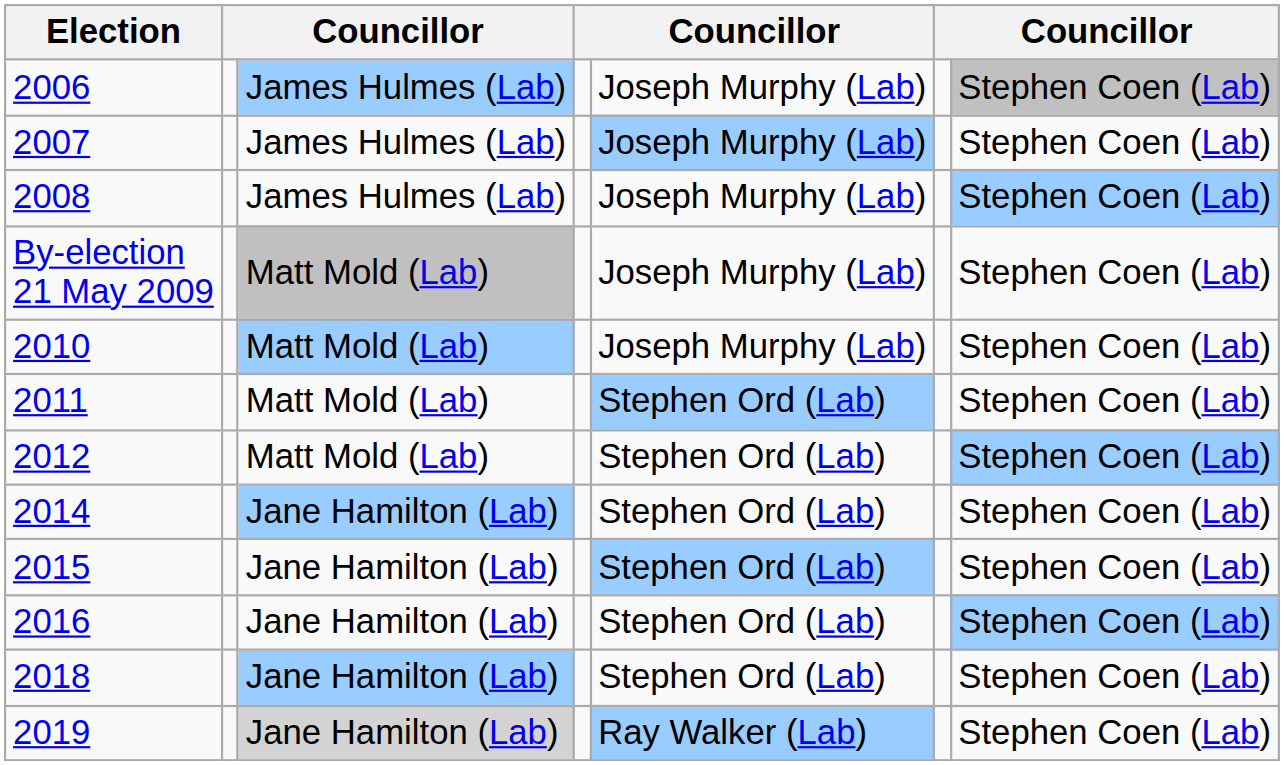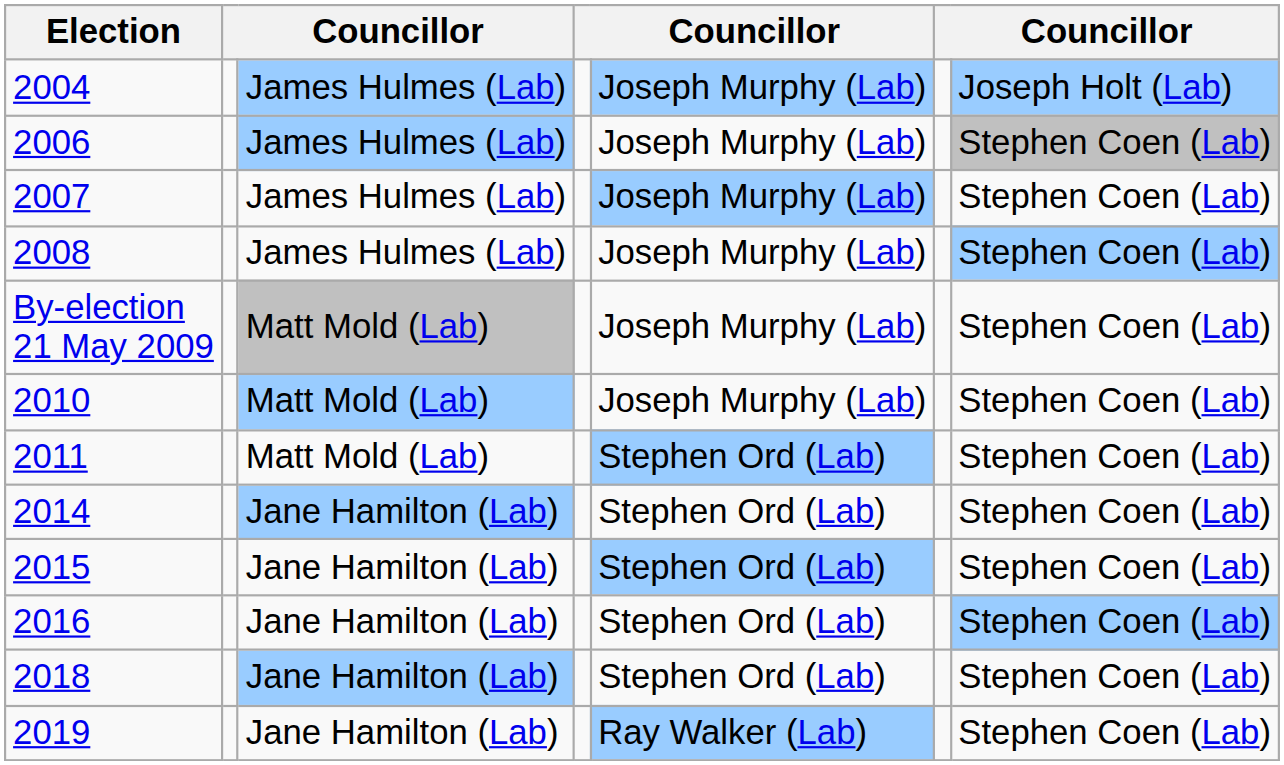+ row: (52, 87)
- row: (52, 456)
(402, 731) lightgrey background -> (402, 731) no background
